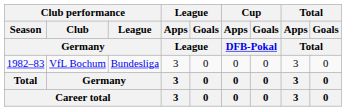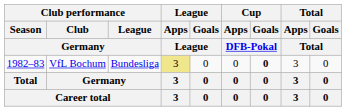(176, 64) no background -> (176, 64) khaki background
(266, 64) normal -> (266, 64) bold
